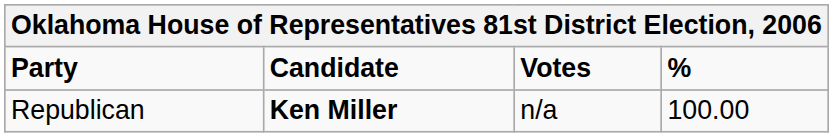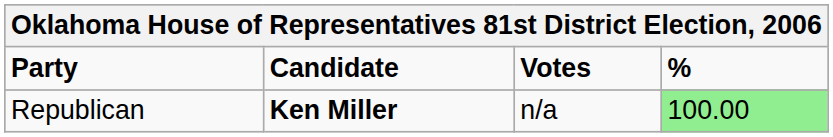(708, 110) no background -> (708, 110) lightgreen background
